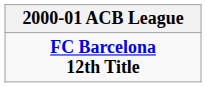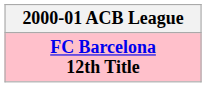(103, 57) no background -> (103, 57) pink background
